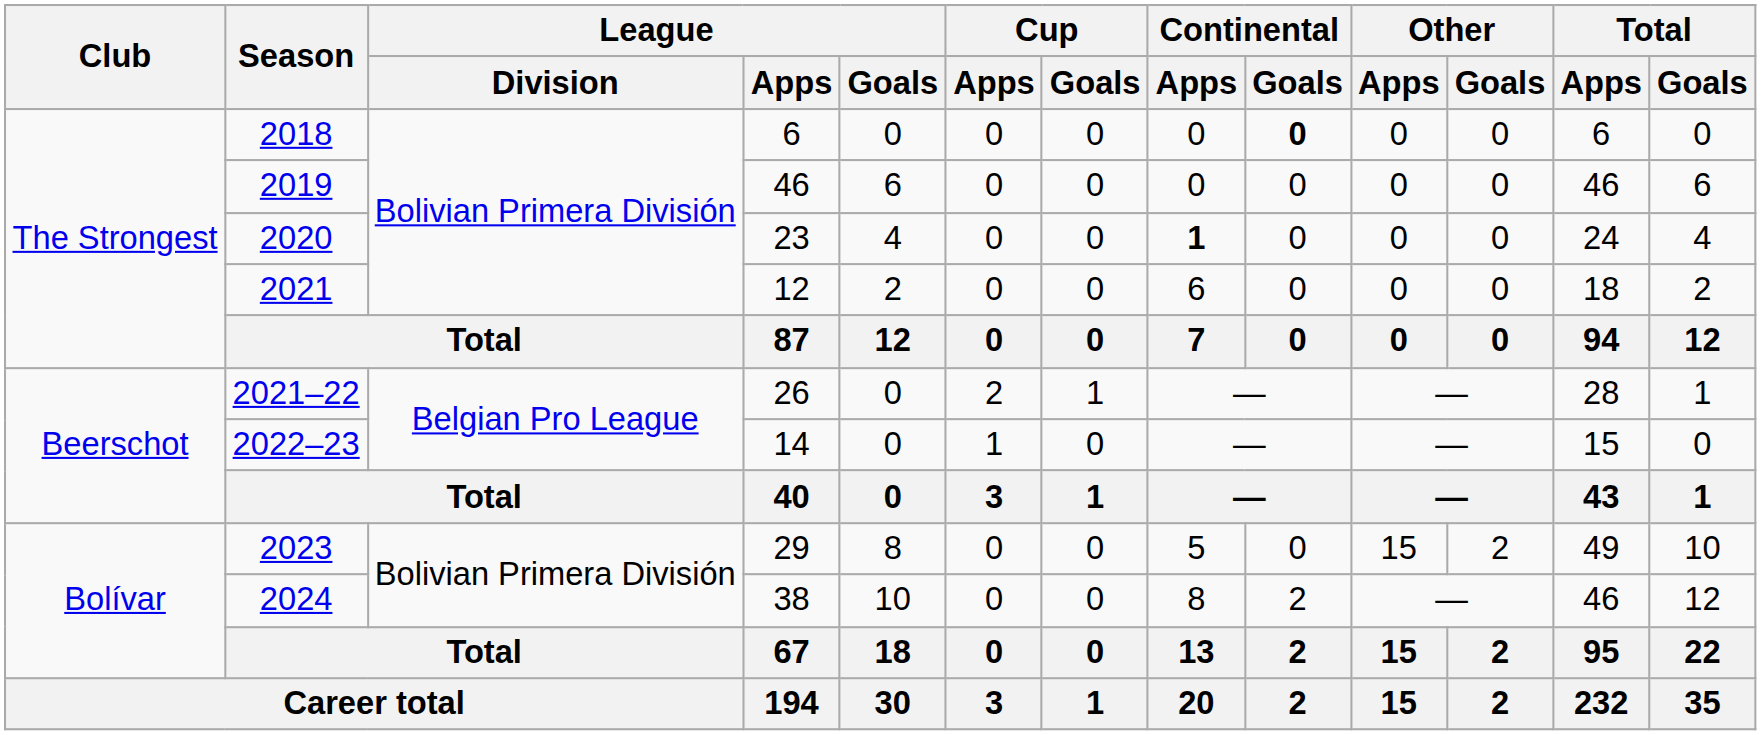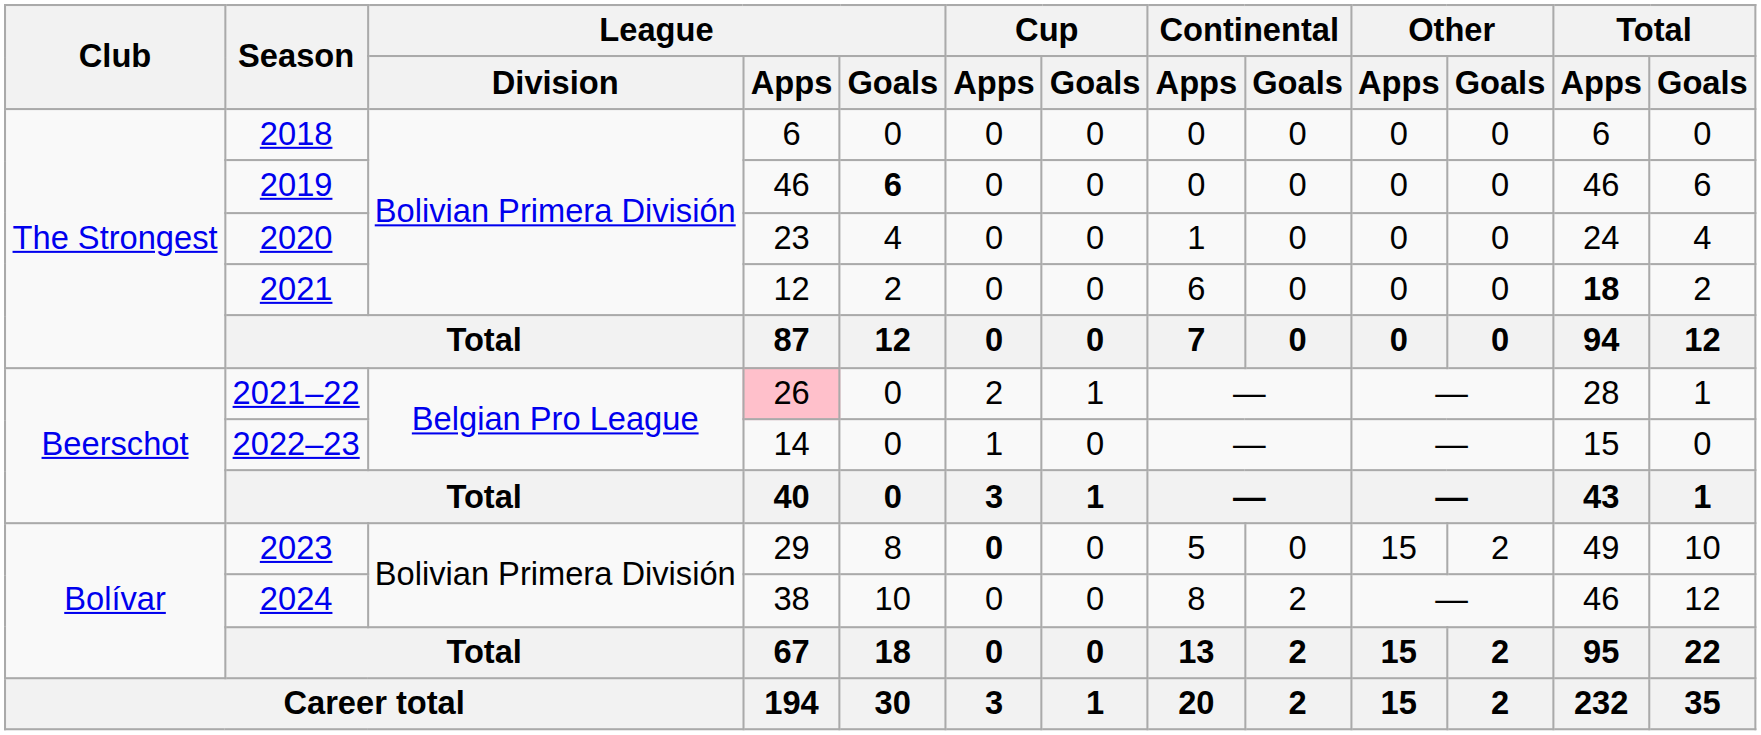(1298, 133) bold -> (1298, 133) normal
(893, 185) normal -> (893, 185) bold
(1196, 237) bold -> (1196, 237) normal
(1601, 289) normal -> (1601, 289) bold
(792, 392) no background -> (792, 392) pink background
(994, 548) normal -> (994, 548) bold
